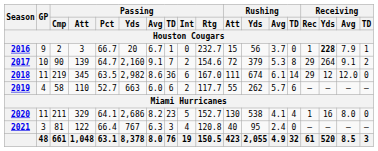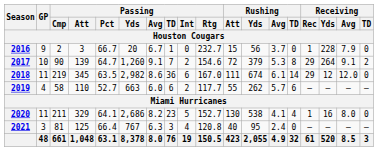(328, 50) bold -> (328, 50) normal
(366, 50) 1 -> (366, 50) 0
(133, 62) 2,160 -> (133, 62) 1,260
(82, 127) 122 -> (82, 127) 125
